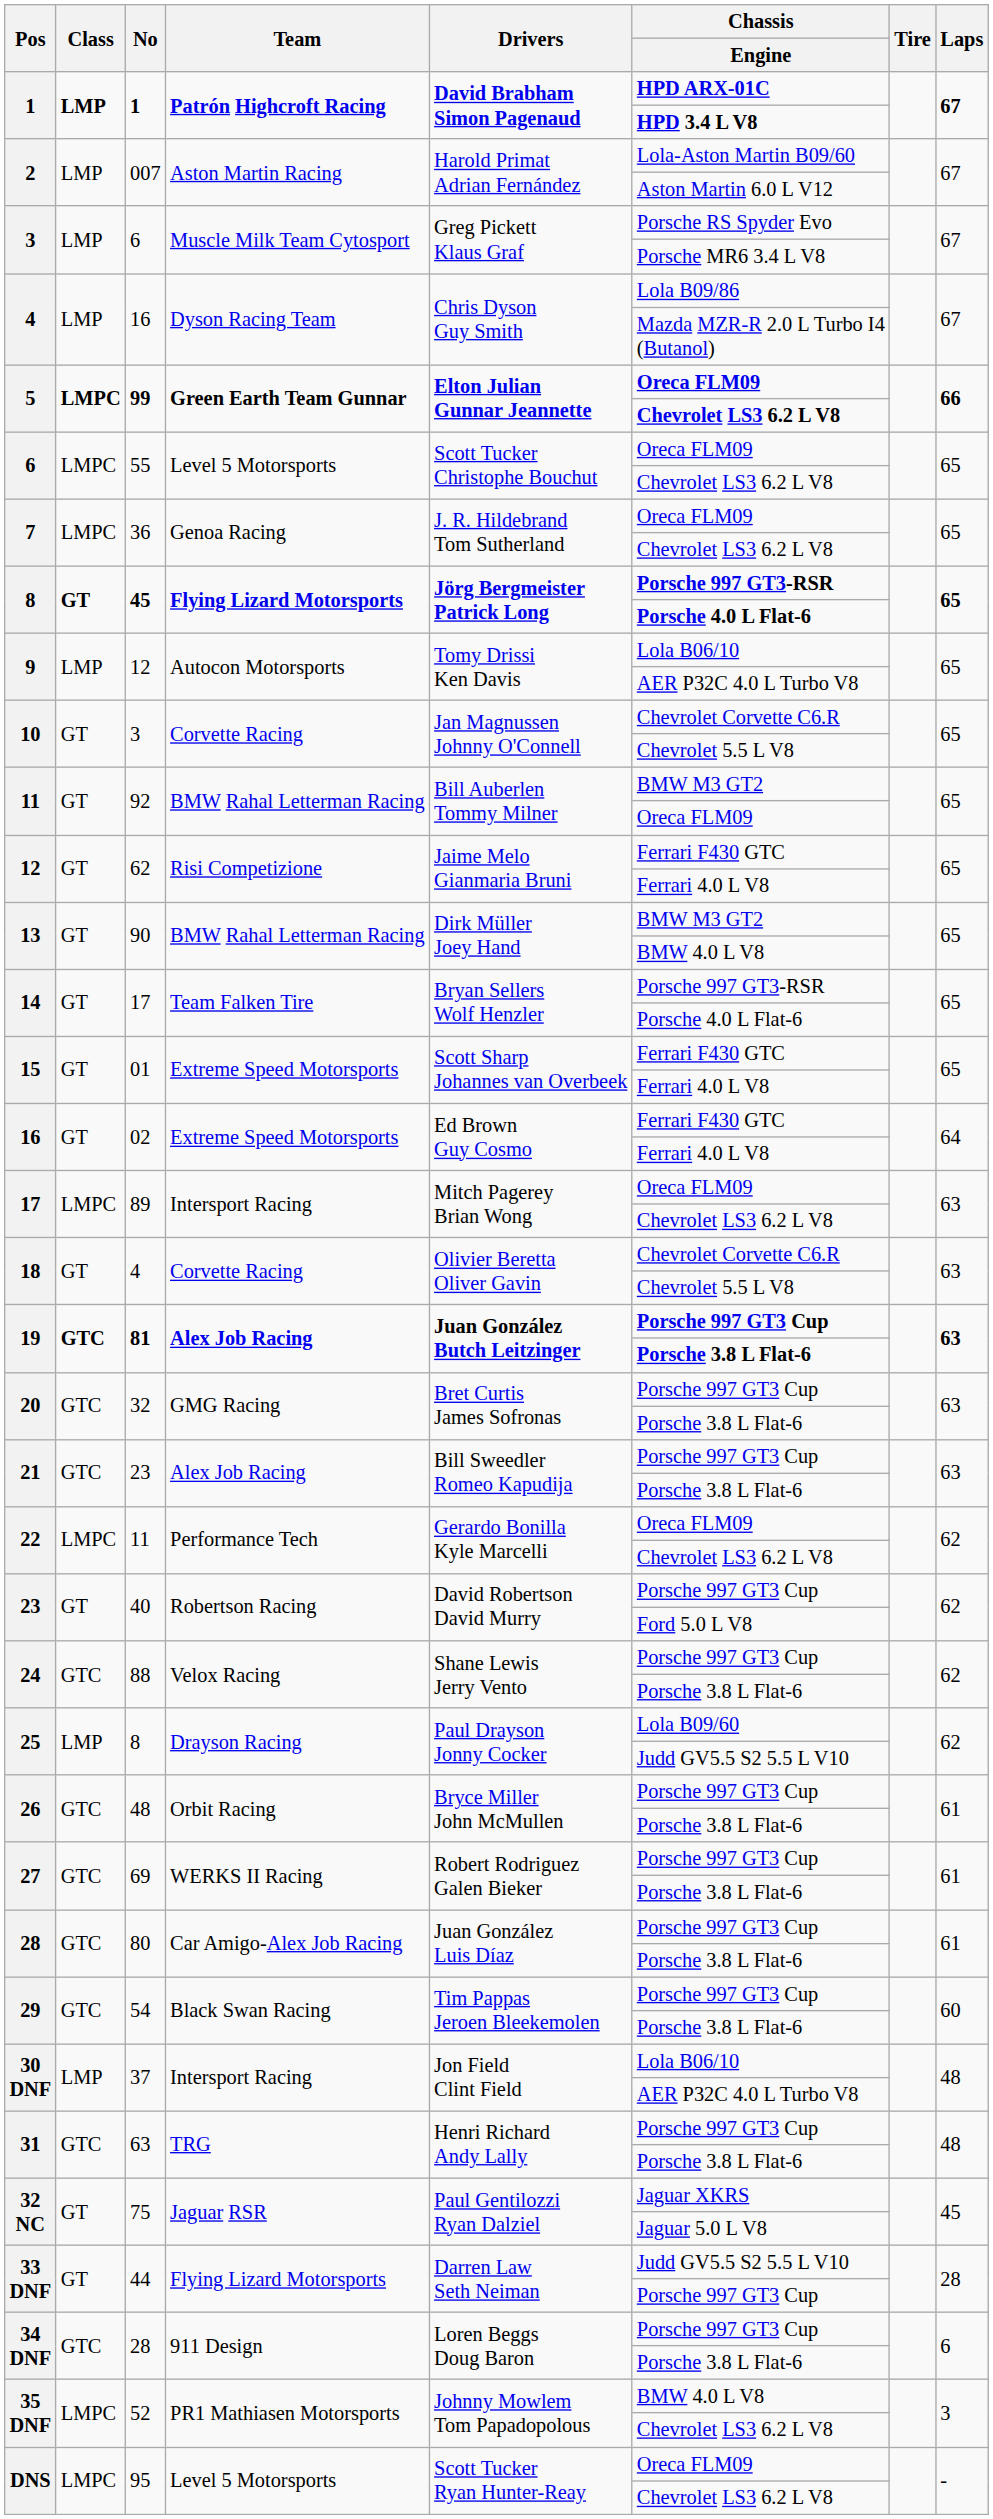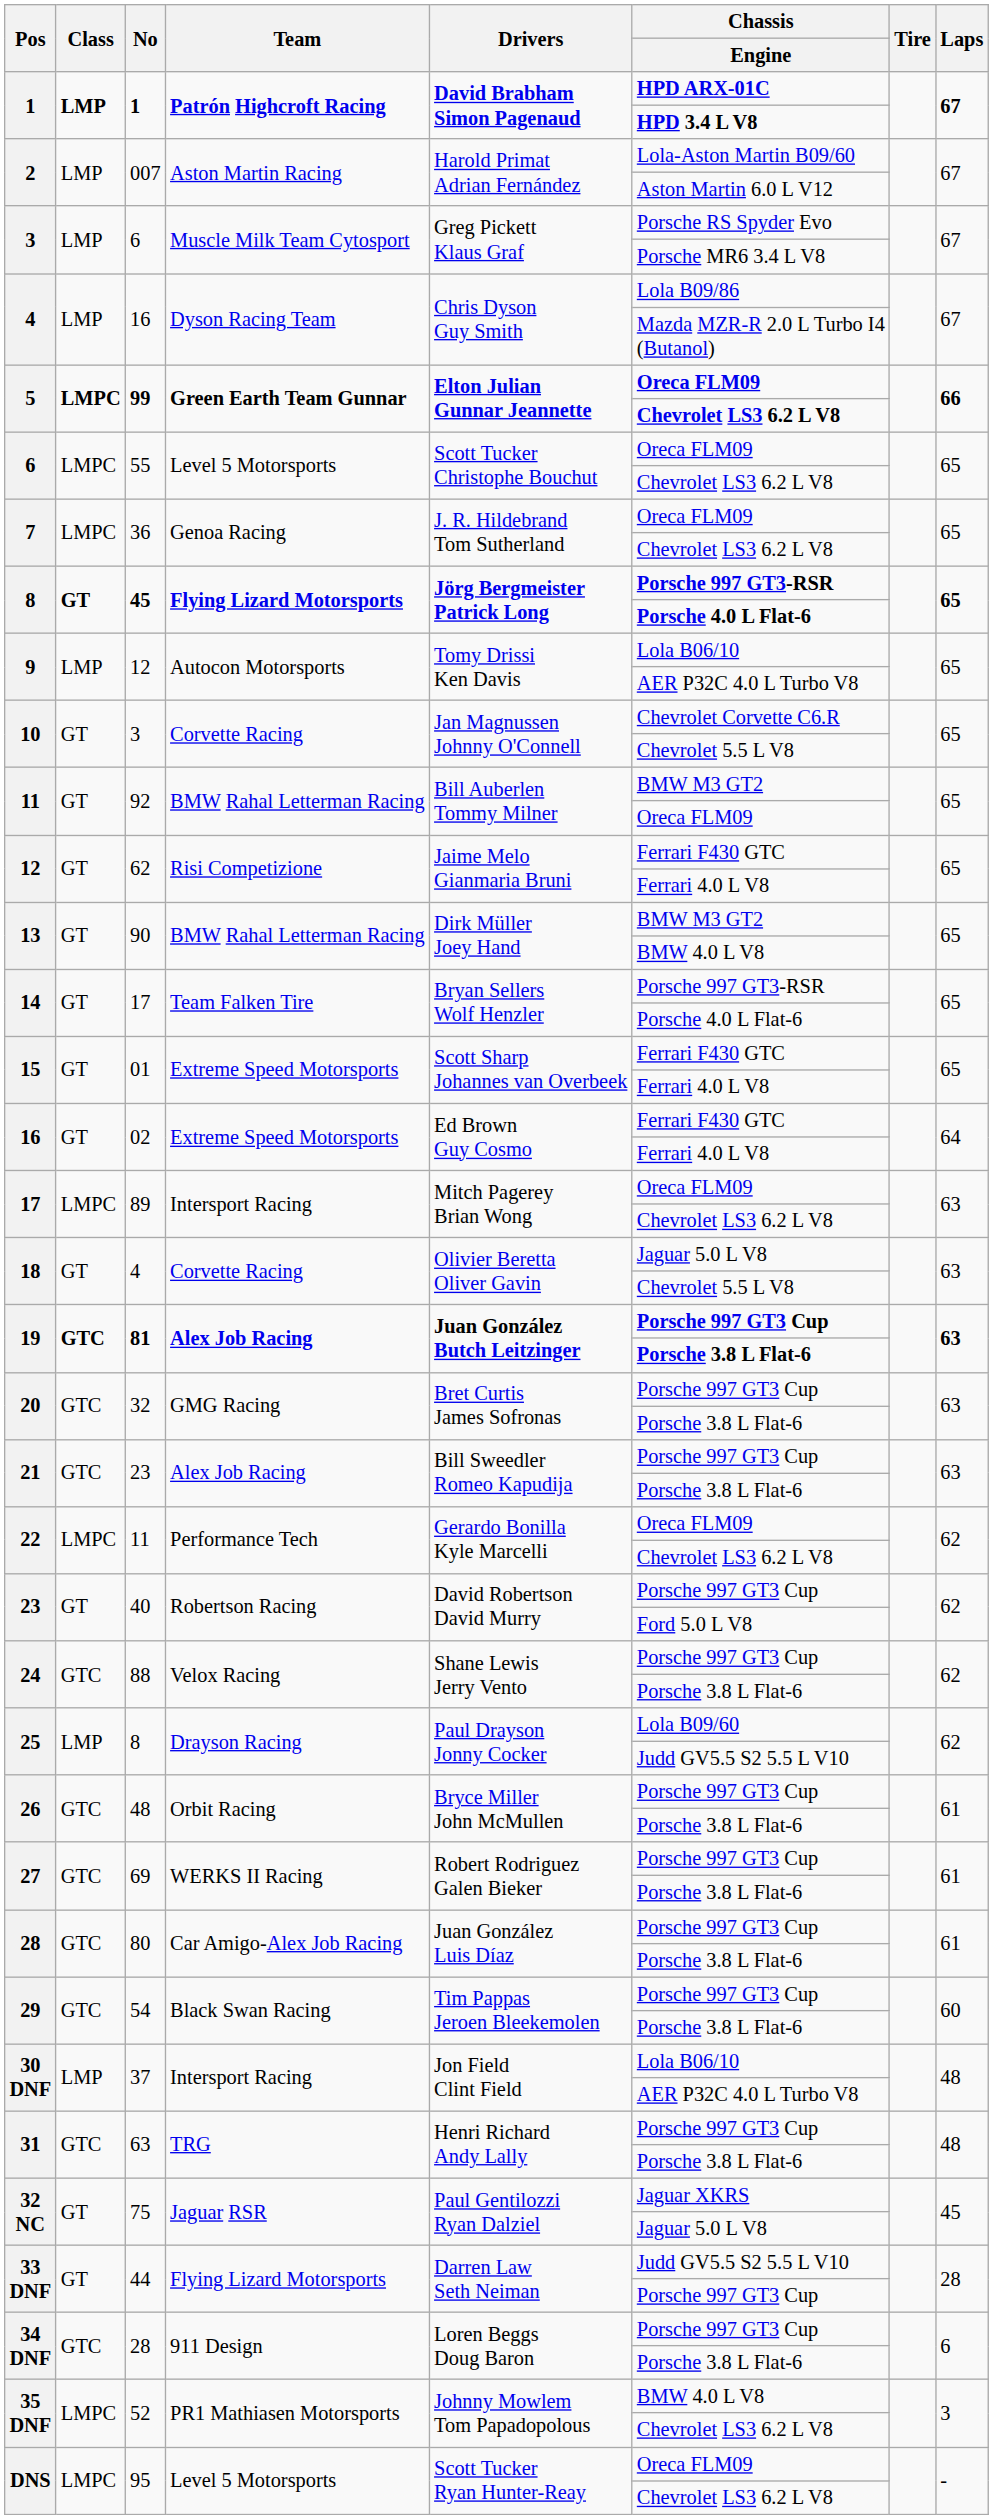(738, 1254) Chevrolet Corvette C6.R -> (702, 1254) Jaguar 5.0 L V8
